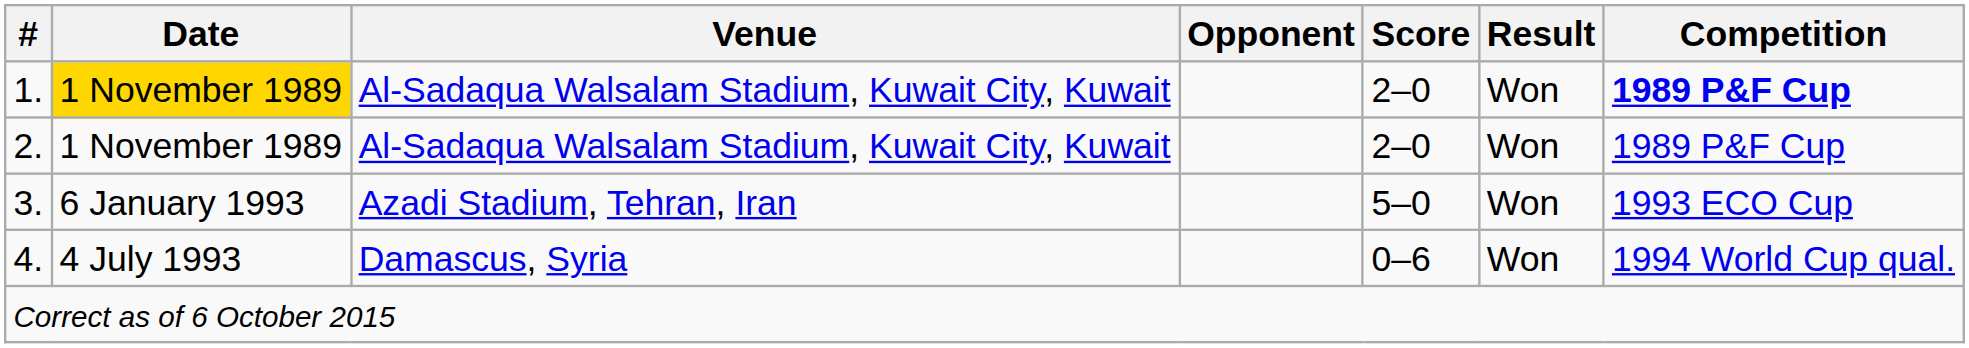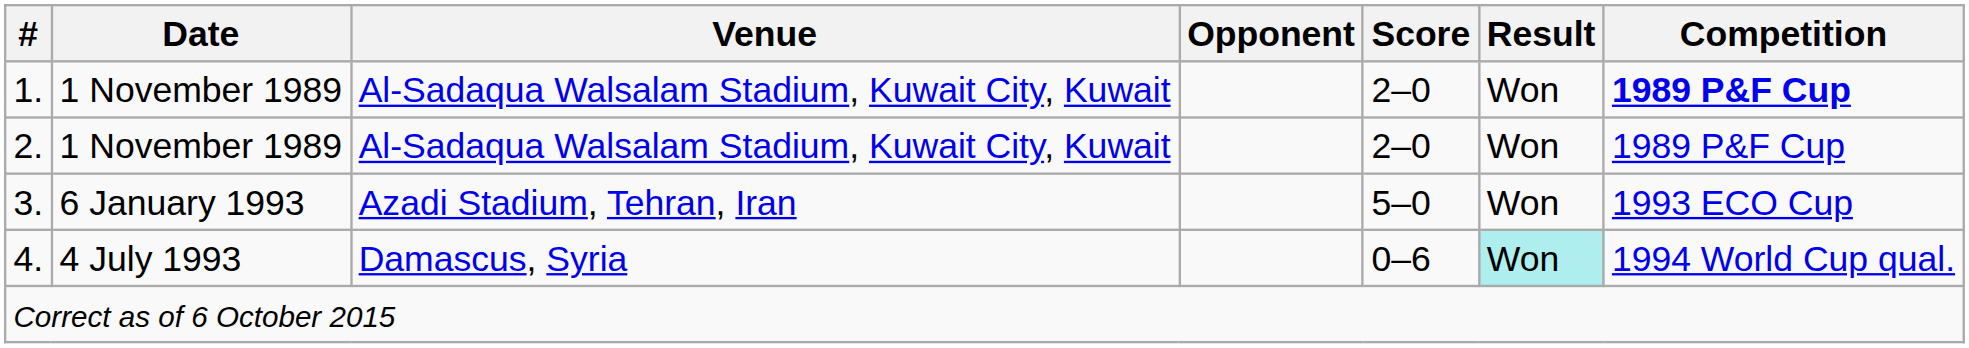(201, 90) gold background -> (201, 90) no background
(1523, 259) no background -> (1523, 259) paleturquoise background
